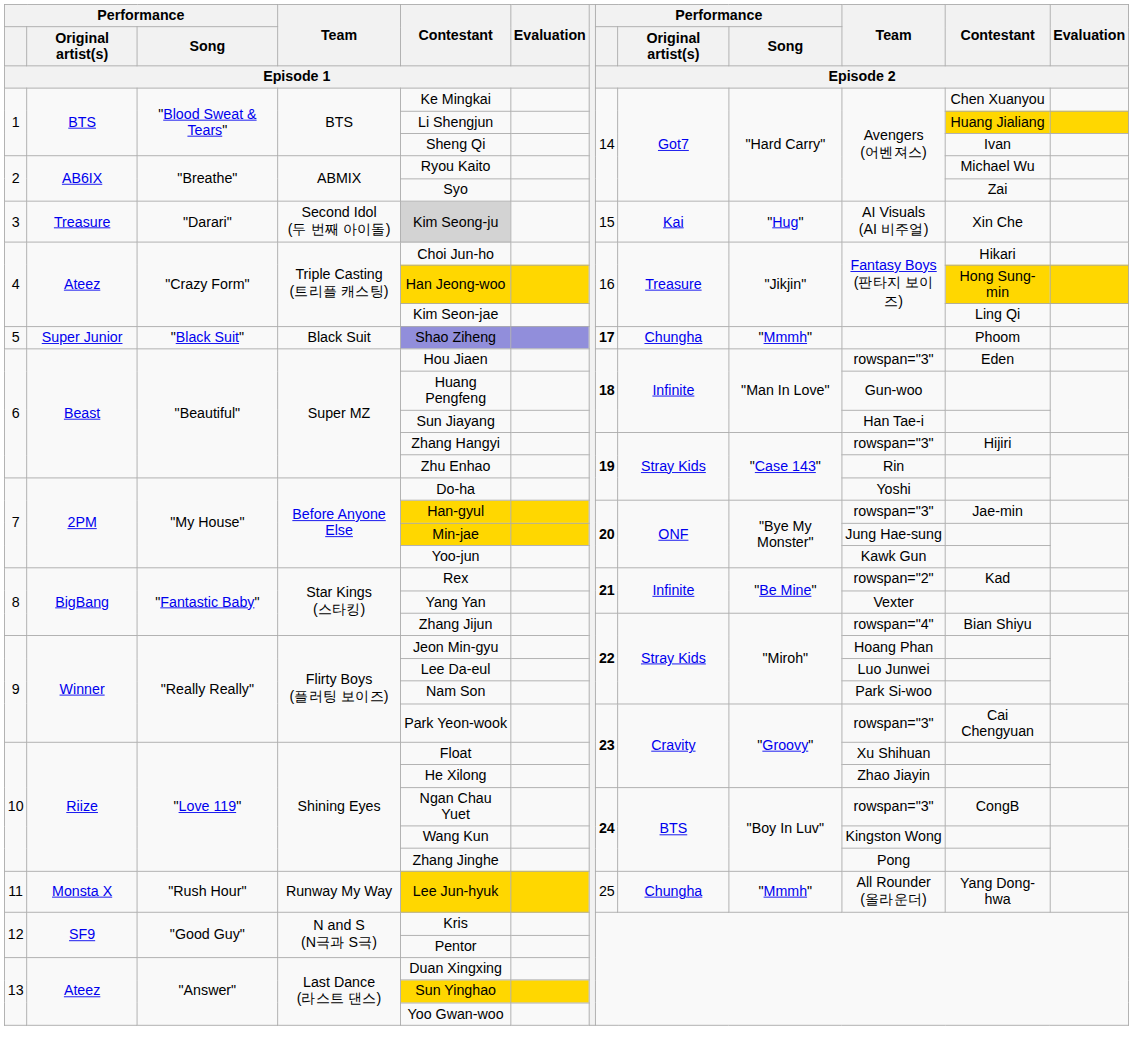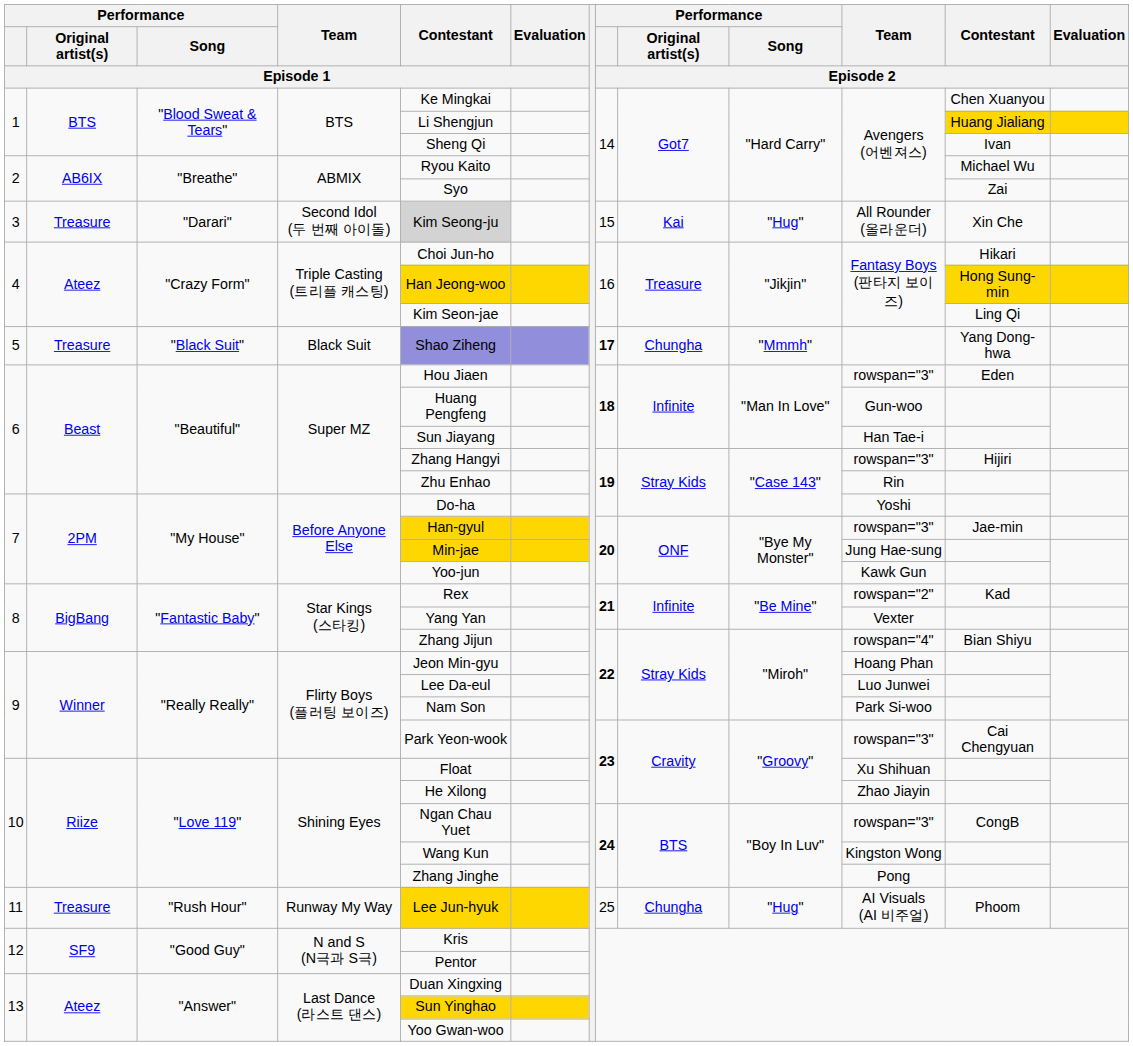(894, 220) AI Visuals (AI 비주얼) -> (894, 220) All Rounder (올라운더)
(82, 337) Super Junior -> (82, 345) Treasure
(998, 337) Phoom -> (998, 345) Yang Dong-hwa
(82, 891) Monsta X -> (82, 907) Treasure
(785, 891) "Mmmh" -> (785, 907) "Hug"
(894, 890) All Rounder (올라운더) -> (894, 906) AI Visuals (AI 비주얼)
(998, 891) Yang Dong-hwa -> (998, 907) Phoom
